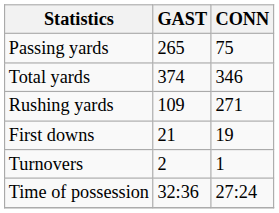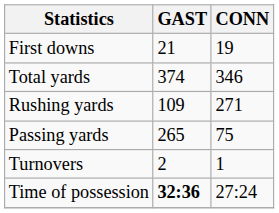rows swapped: (52, 134) <-> (59, 48)
(178, 192) normal -> (179, 192) bold
